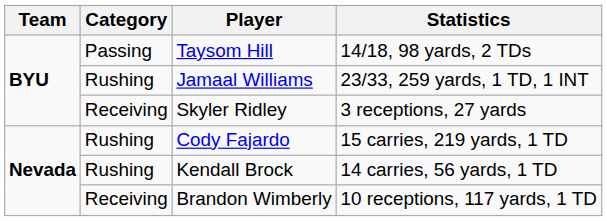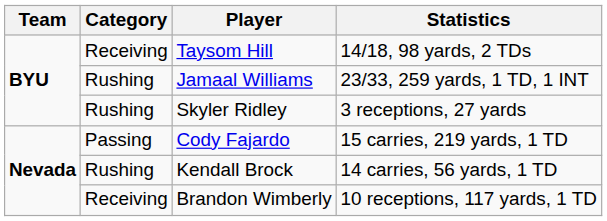(118, 50) Passing -> (126, 50) Receiving
(126, 110) Receiving -> (119, 110) Rushing
(119, 140) Rushing -> (118, 140) Passing
